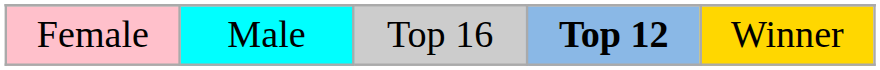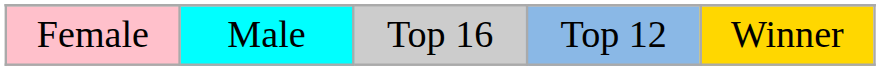(614, 34) bold -> (614, 34) normal
